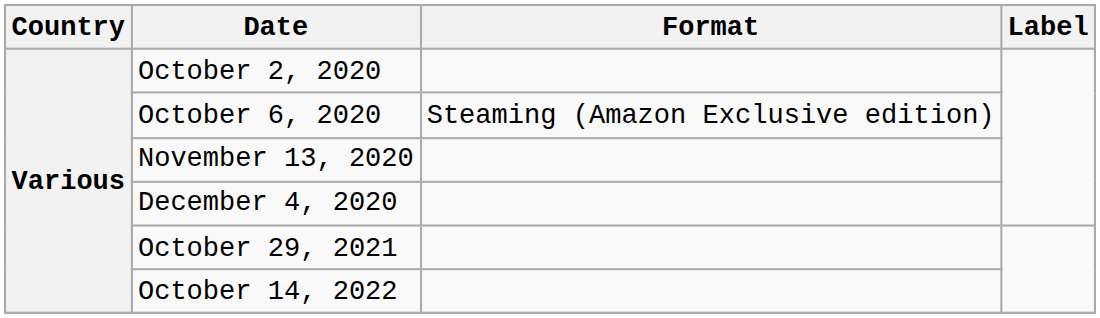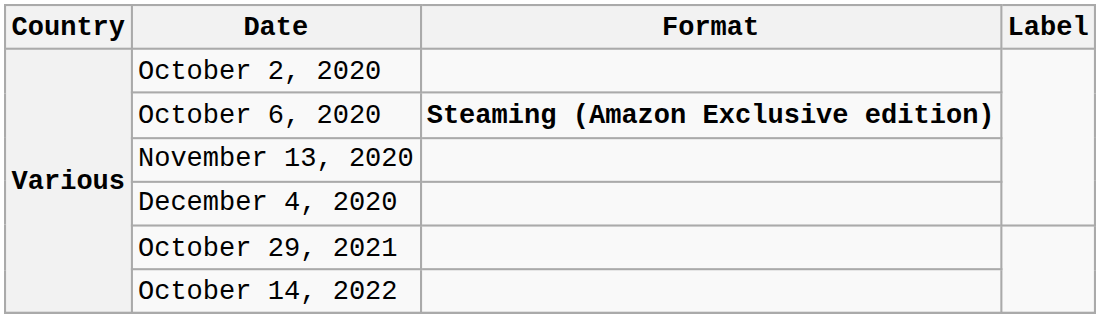(711, 115) normal -> (711, 115) bold
